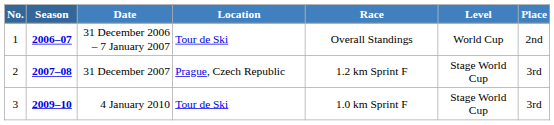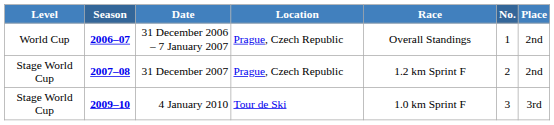columns swapped: (15, 14) <-> (478, 14)
(202, 39) Tour de Ski -> (288, 39) Prague, Czech Republic
(534, 71) 3rd -> (534, 71) 2nd
